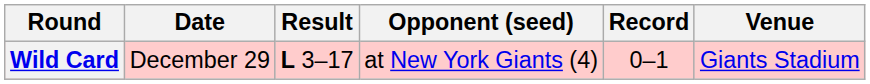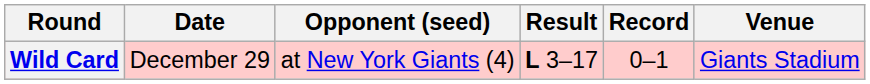columns swapped: (481, 23) <-> (317, 23)
